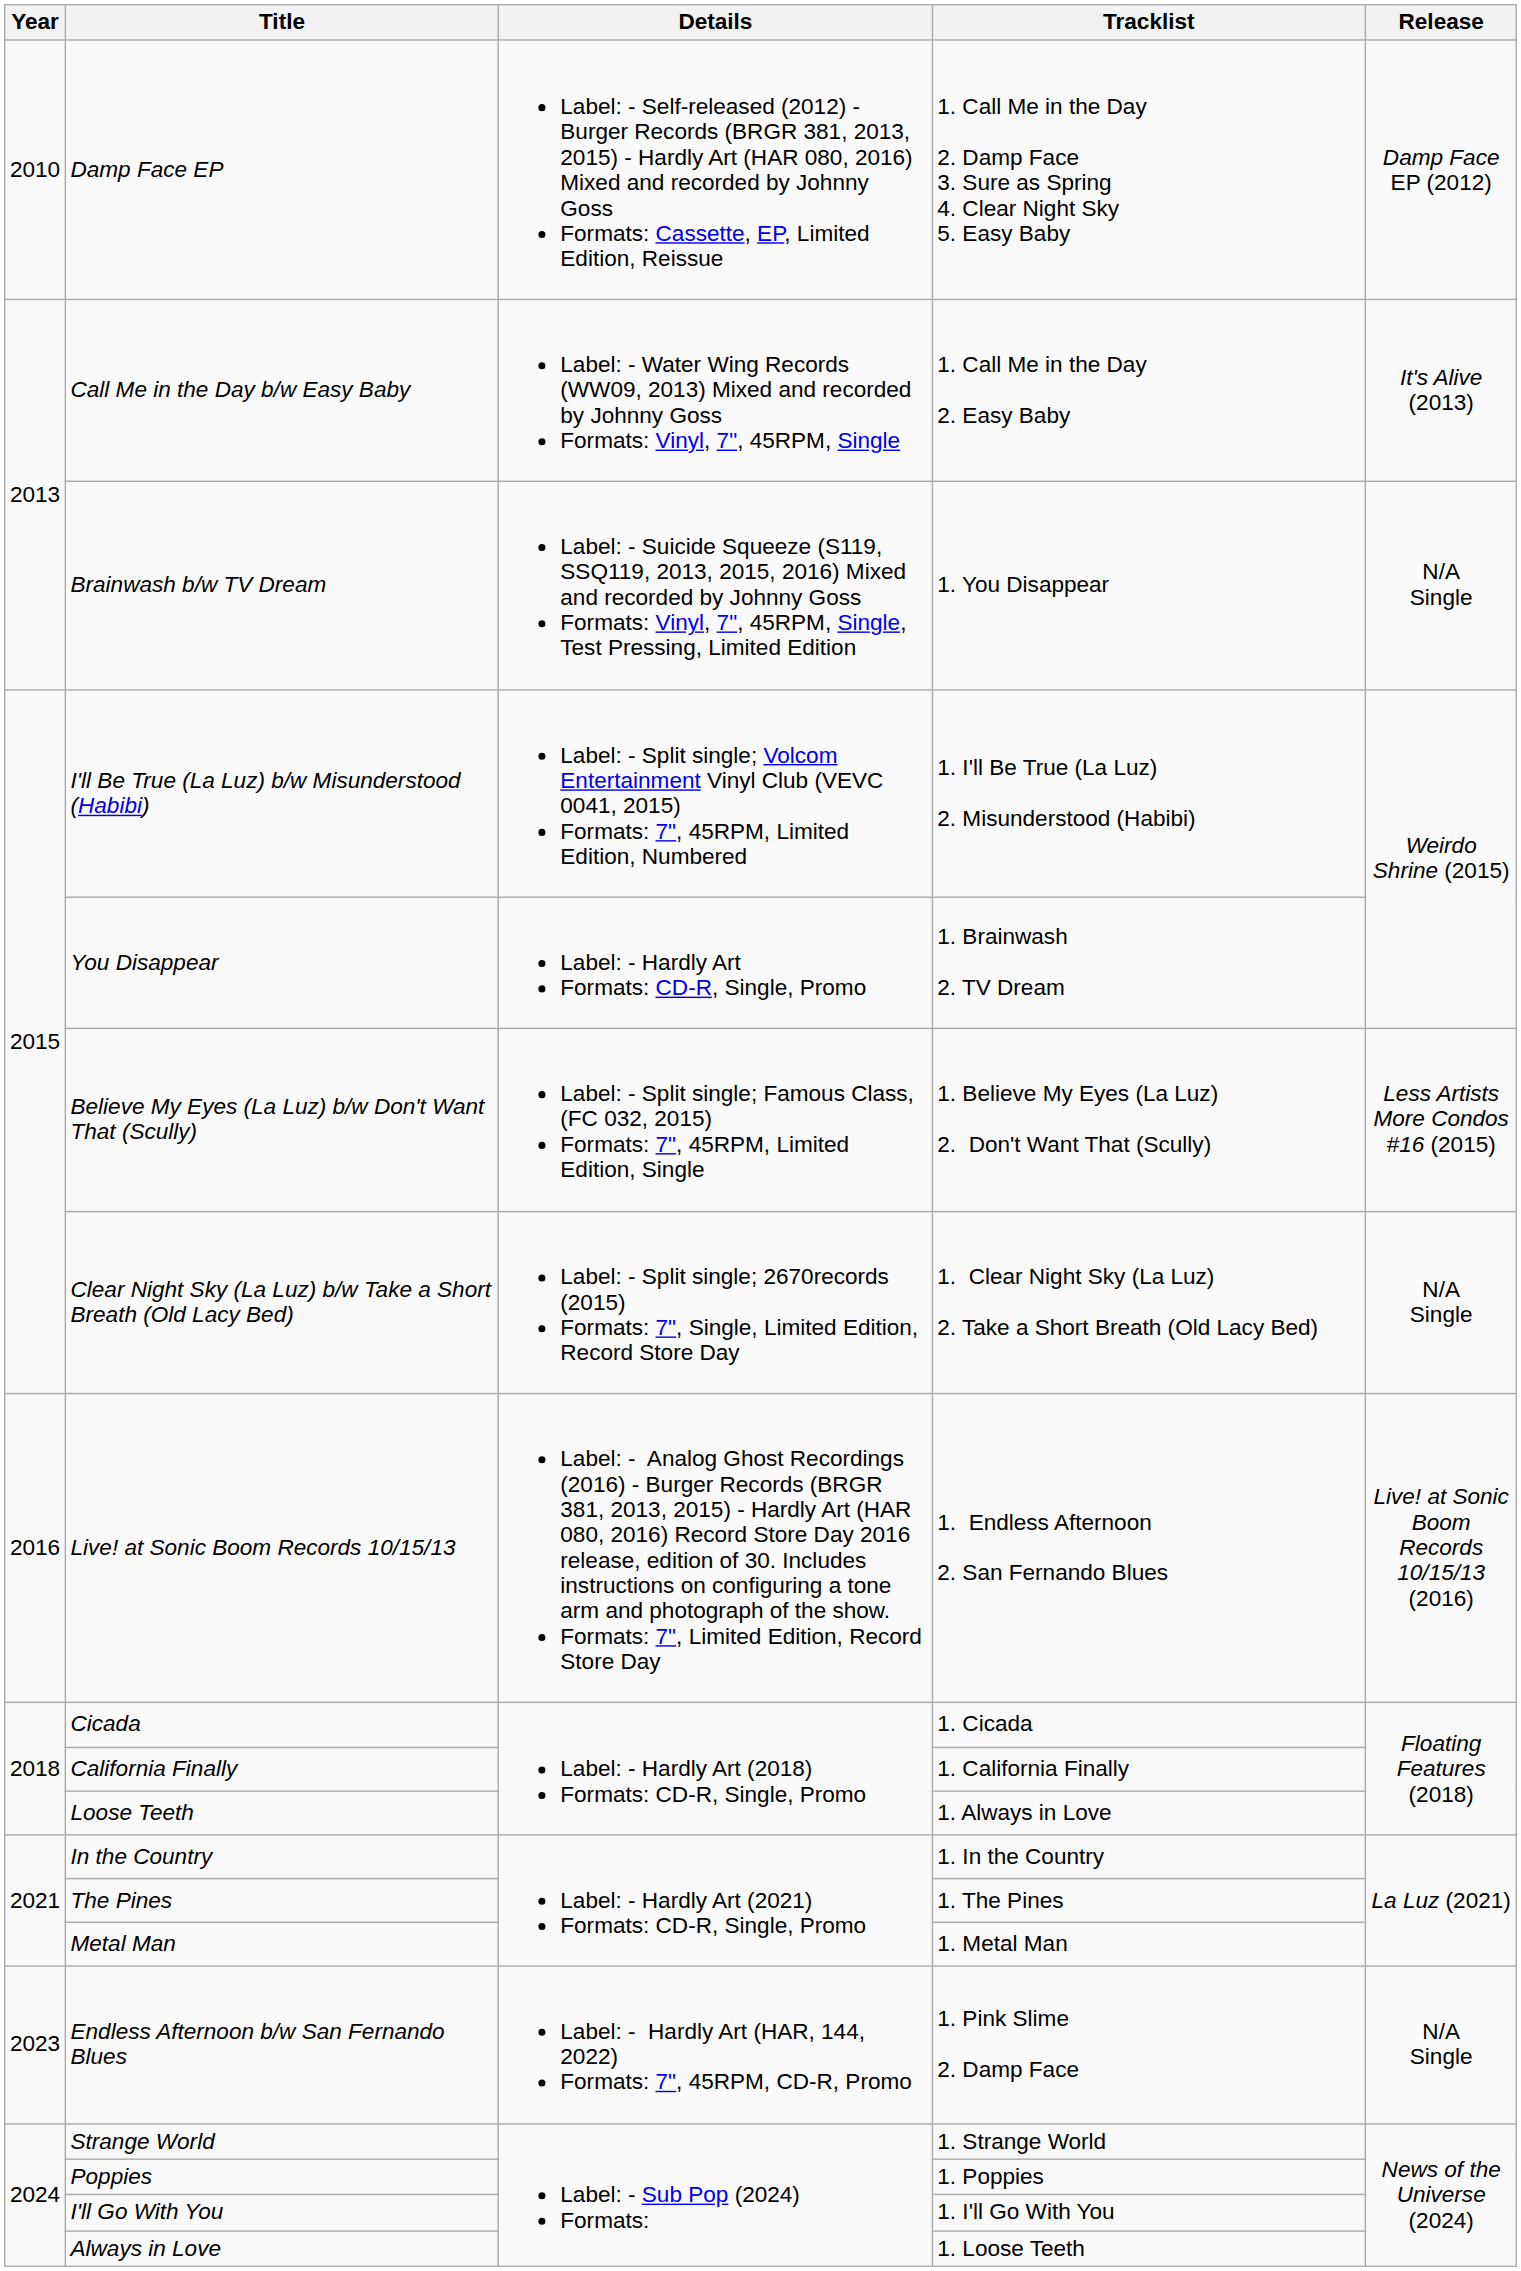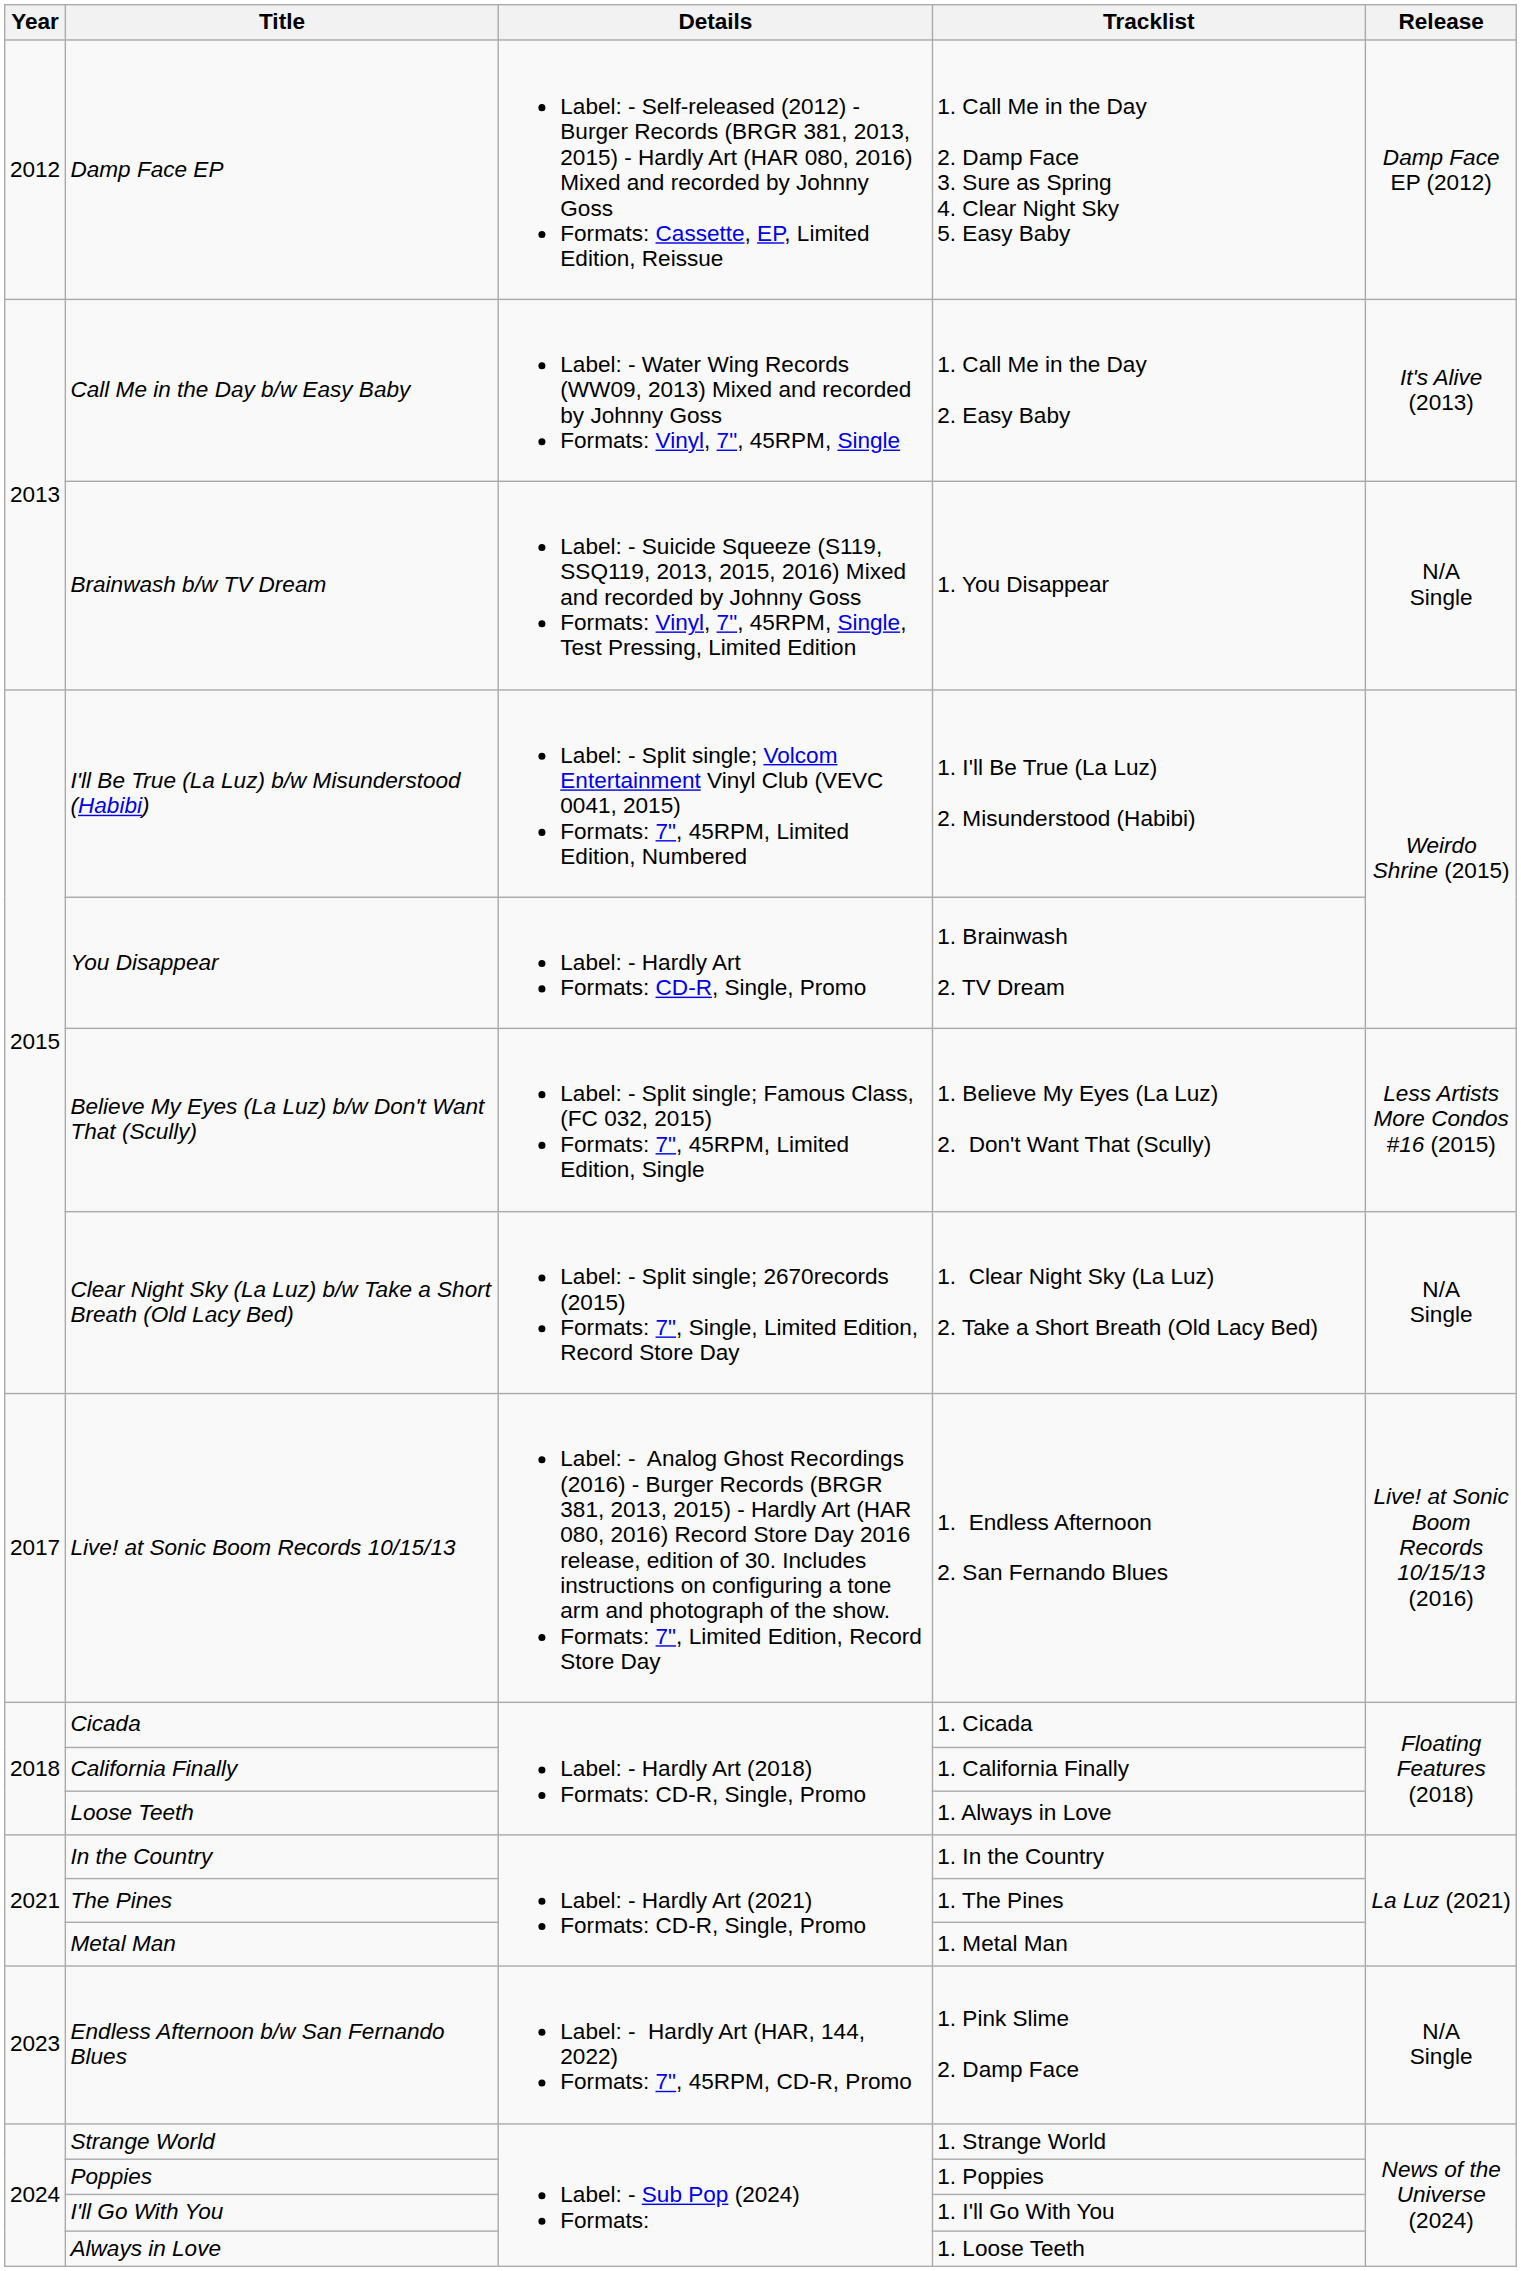(35, 169) 2010 -> (35, 169) 2012
(35, 1548) 2016 -> (35, 1548) 2017
